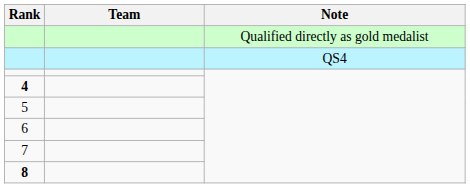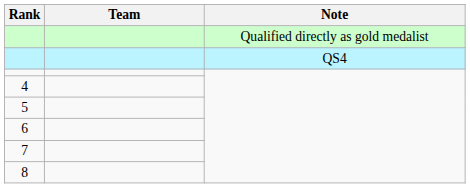(25, 86) bold -> (25, 86) normal
(25, 172) bold -> (25, 172) normal
